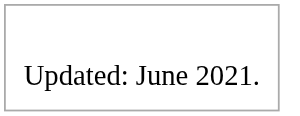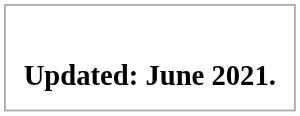(142, 75) normal -> (150, 75) bold
